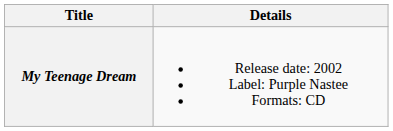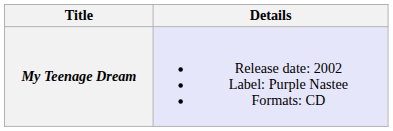(271, 85) no background -> (271, 85) lavender background
